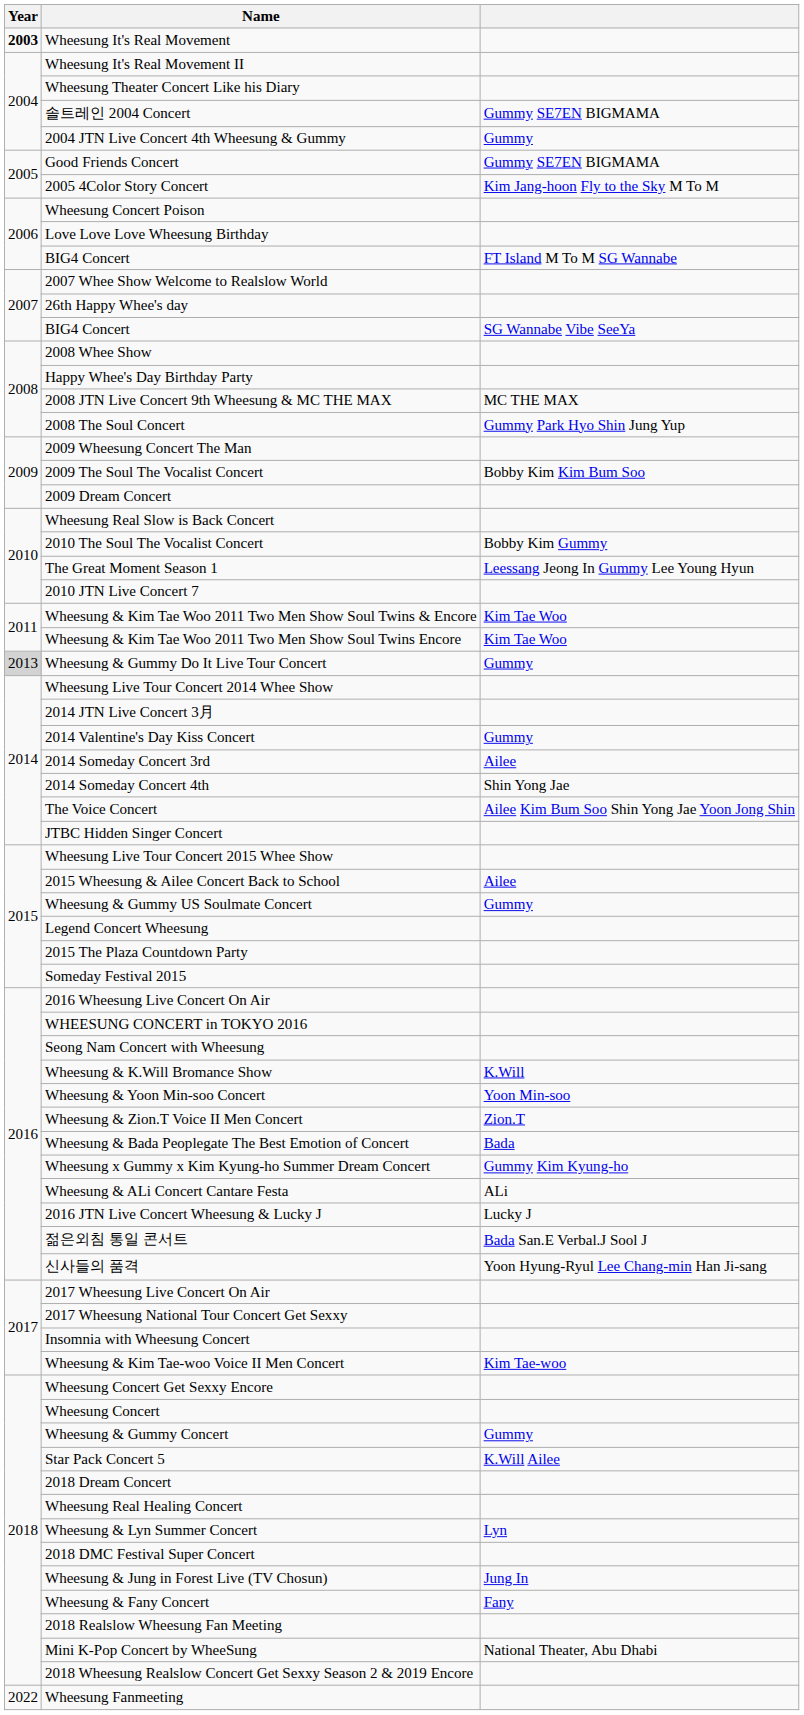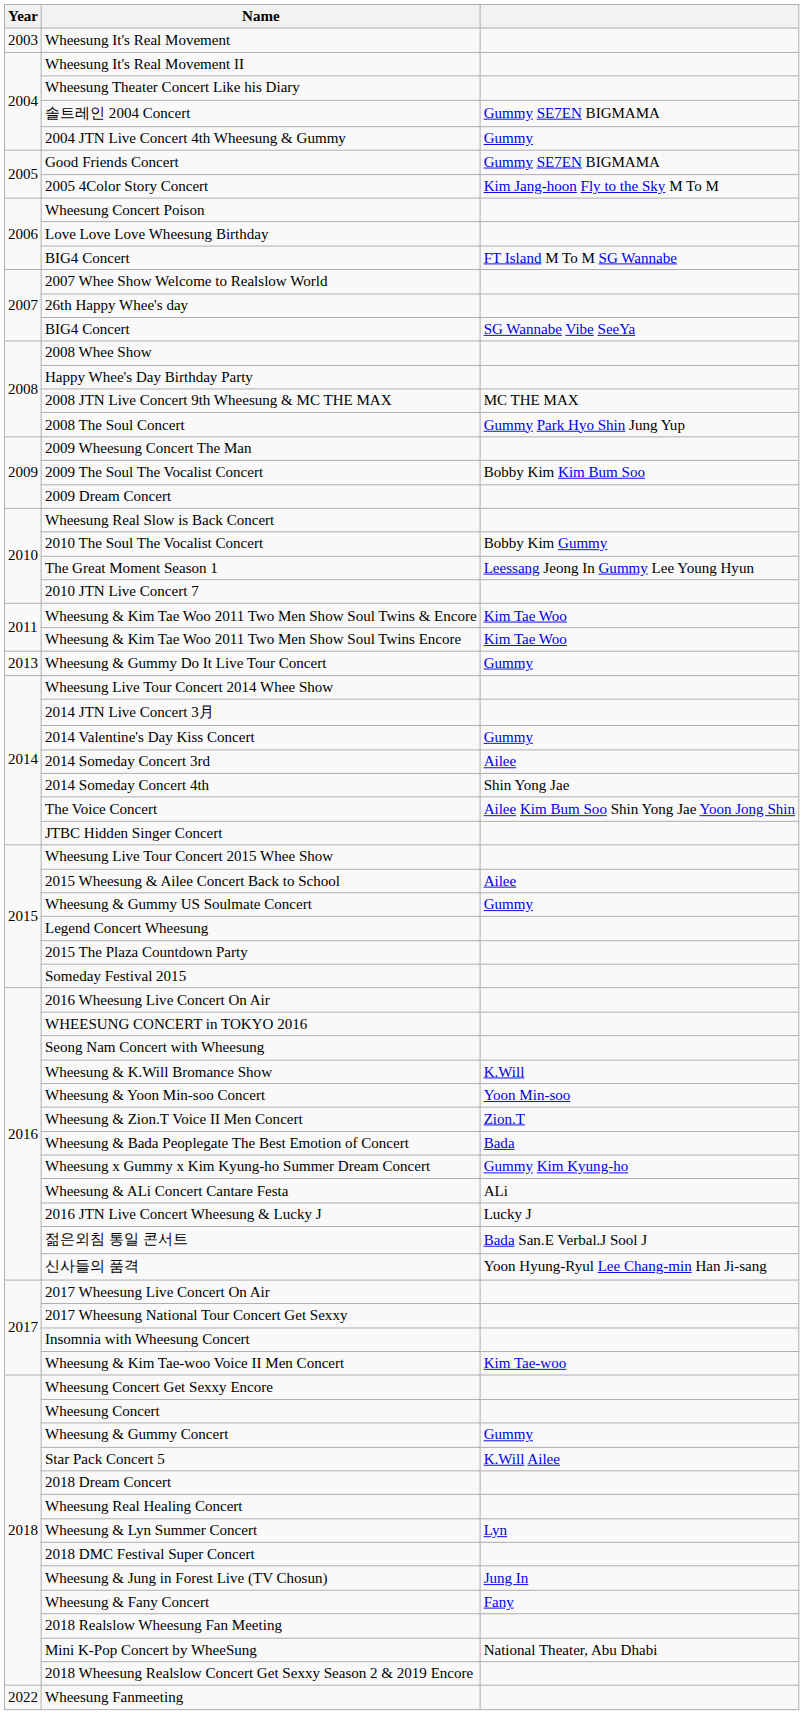(23, 40) bold -> (23, 40) normal
(23, 663) lightgrey background -> (23, 663) no background
